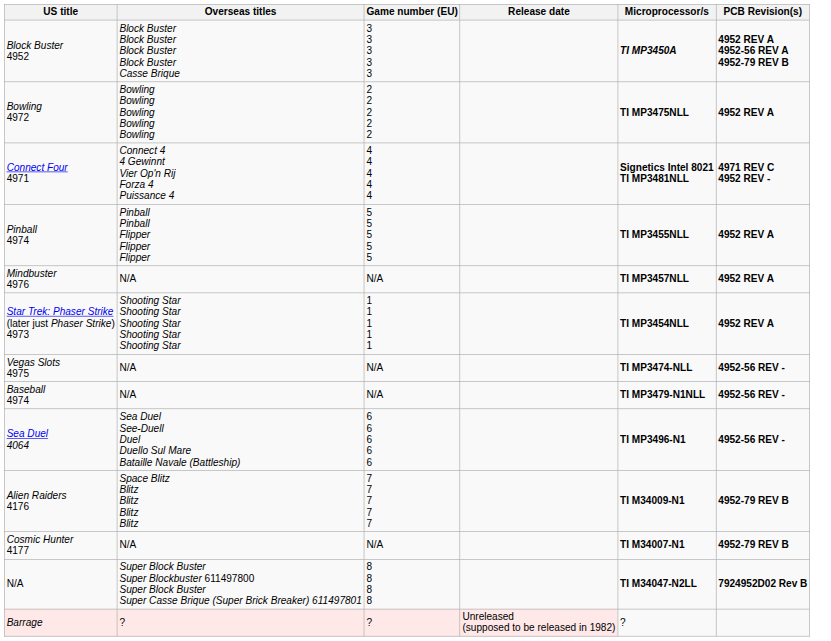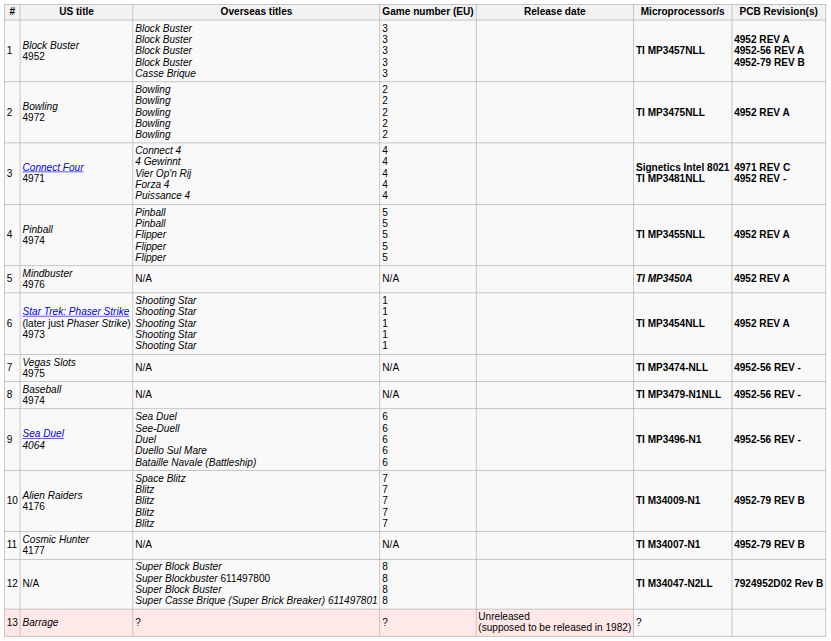+ column: (12, 12)
(648, 51) TI MP3450A -> (670, 51) TI MP3457NLL
(655, 279) TI MP3457NLL -> (664, 279) TI MP3450A
